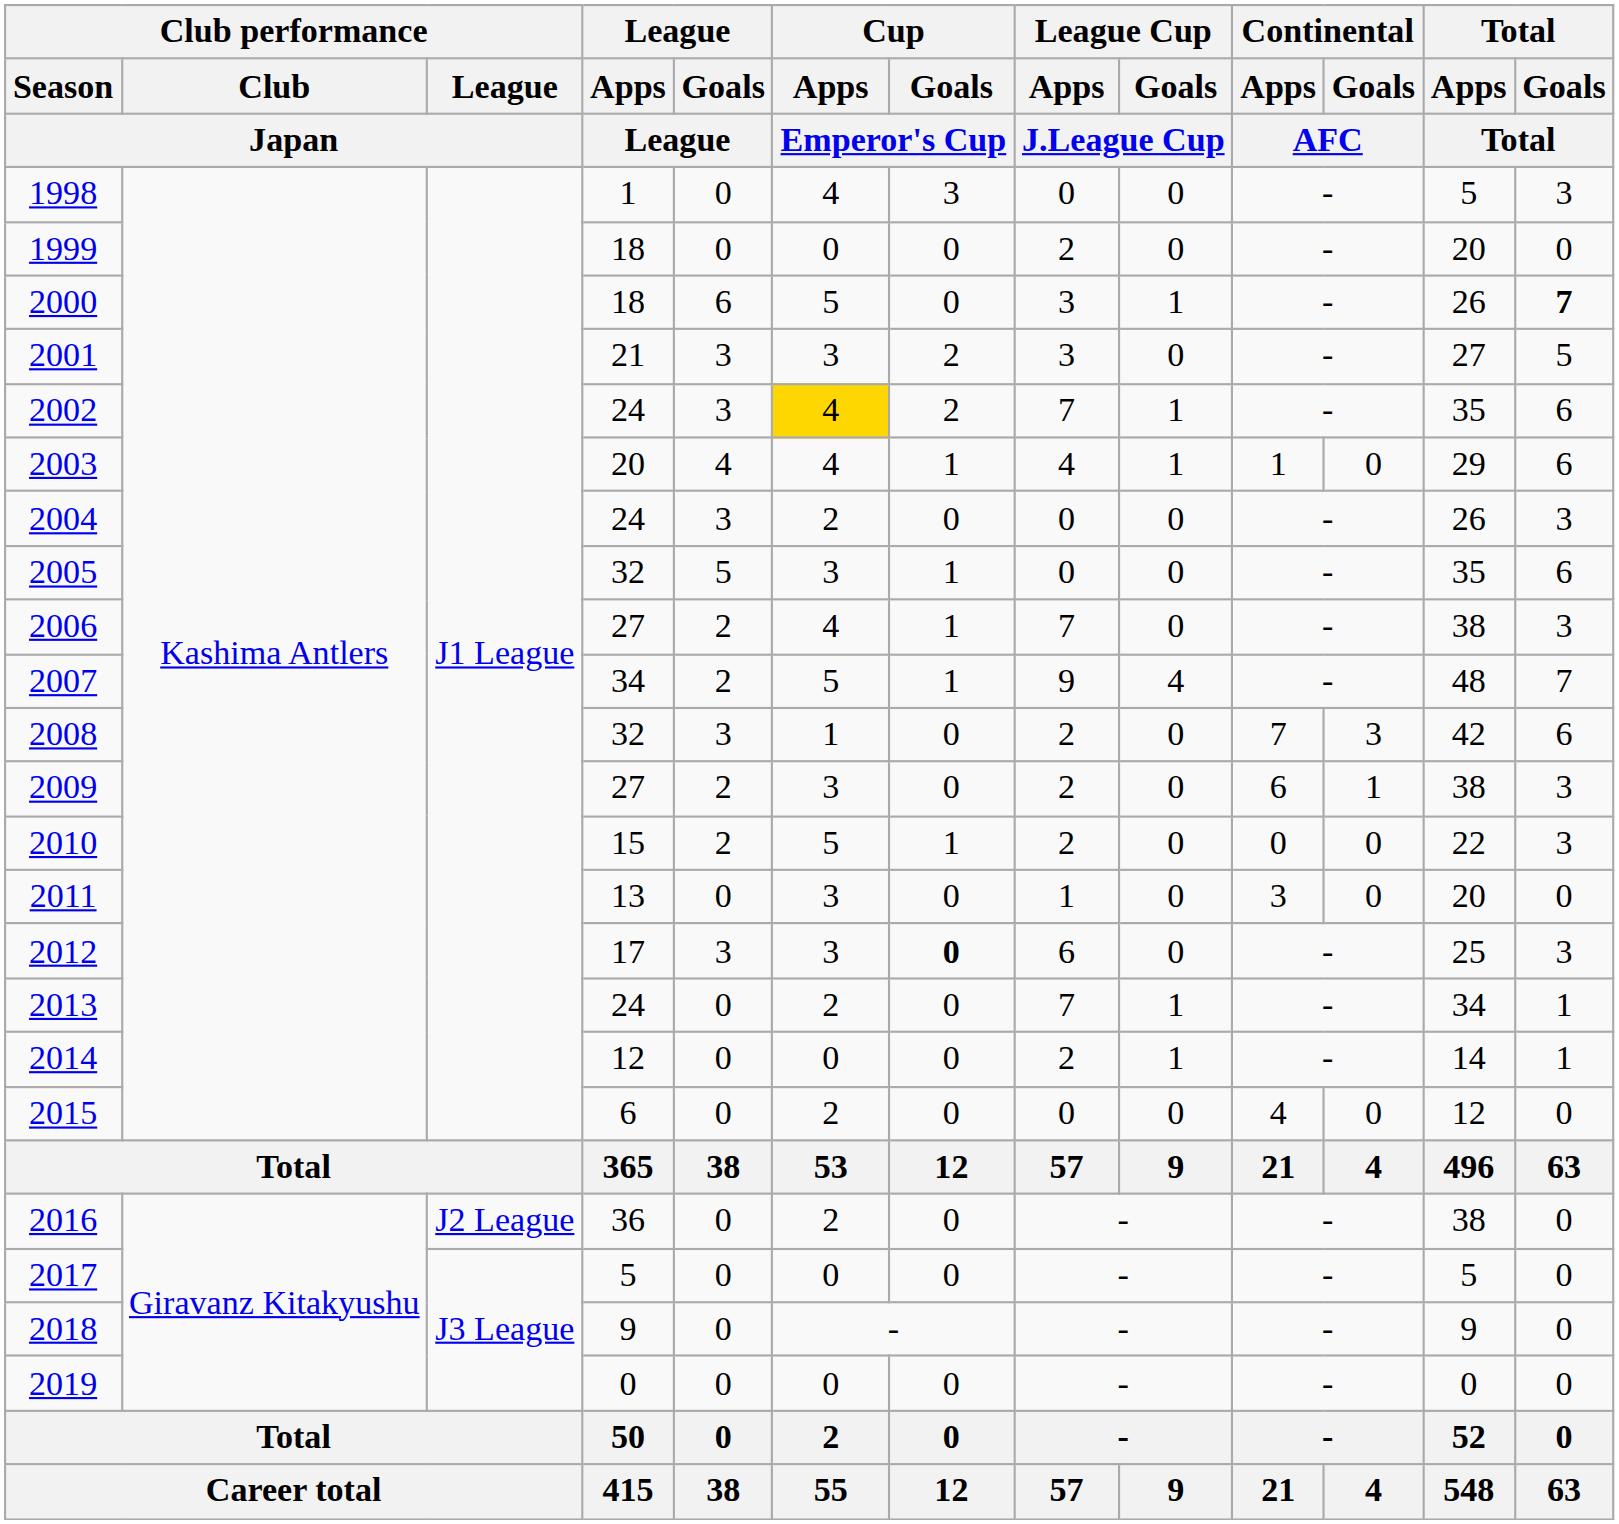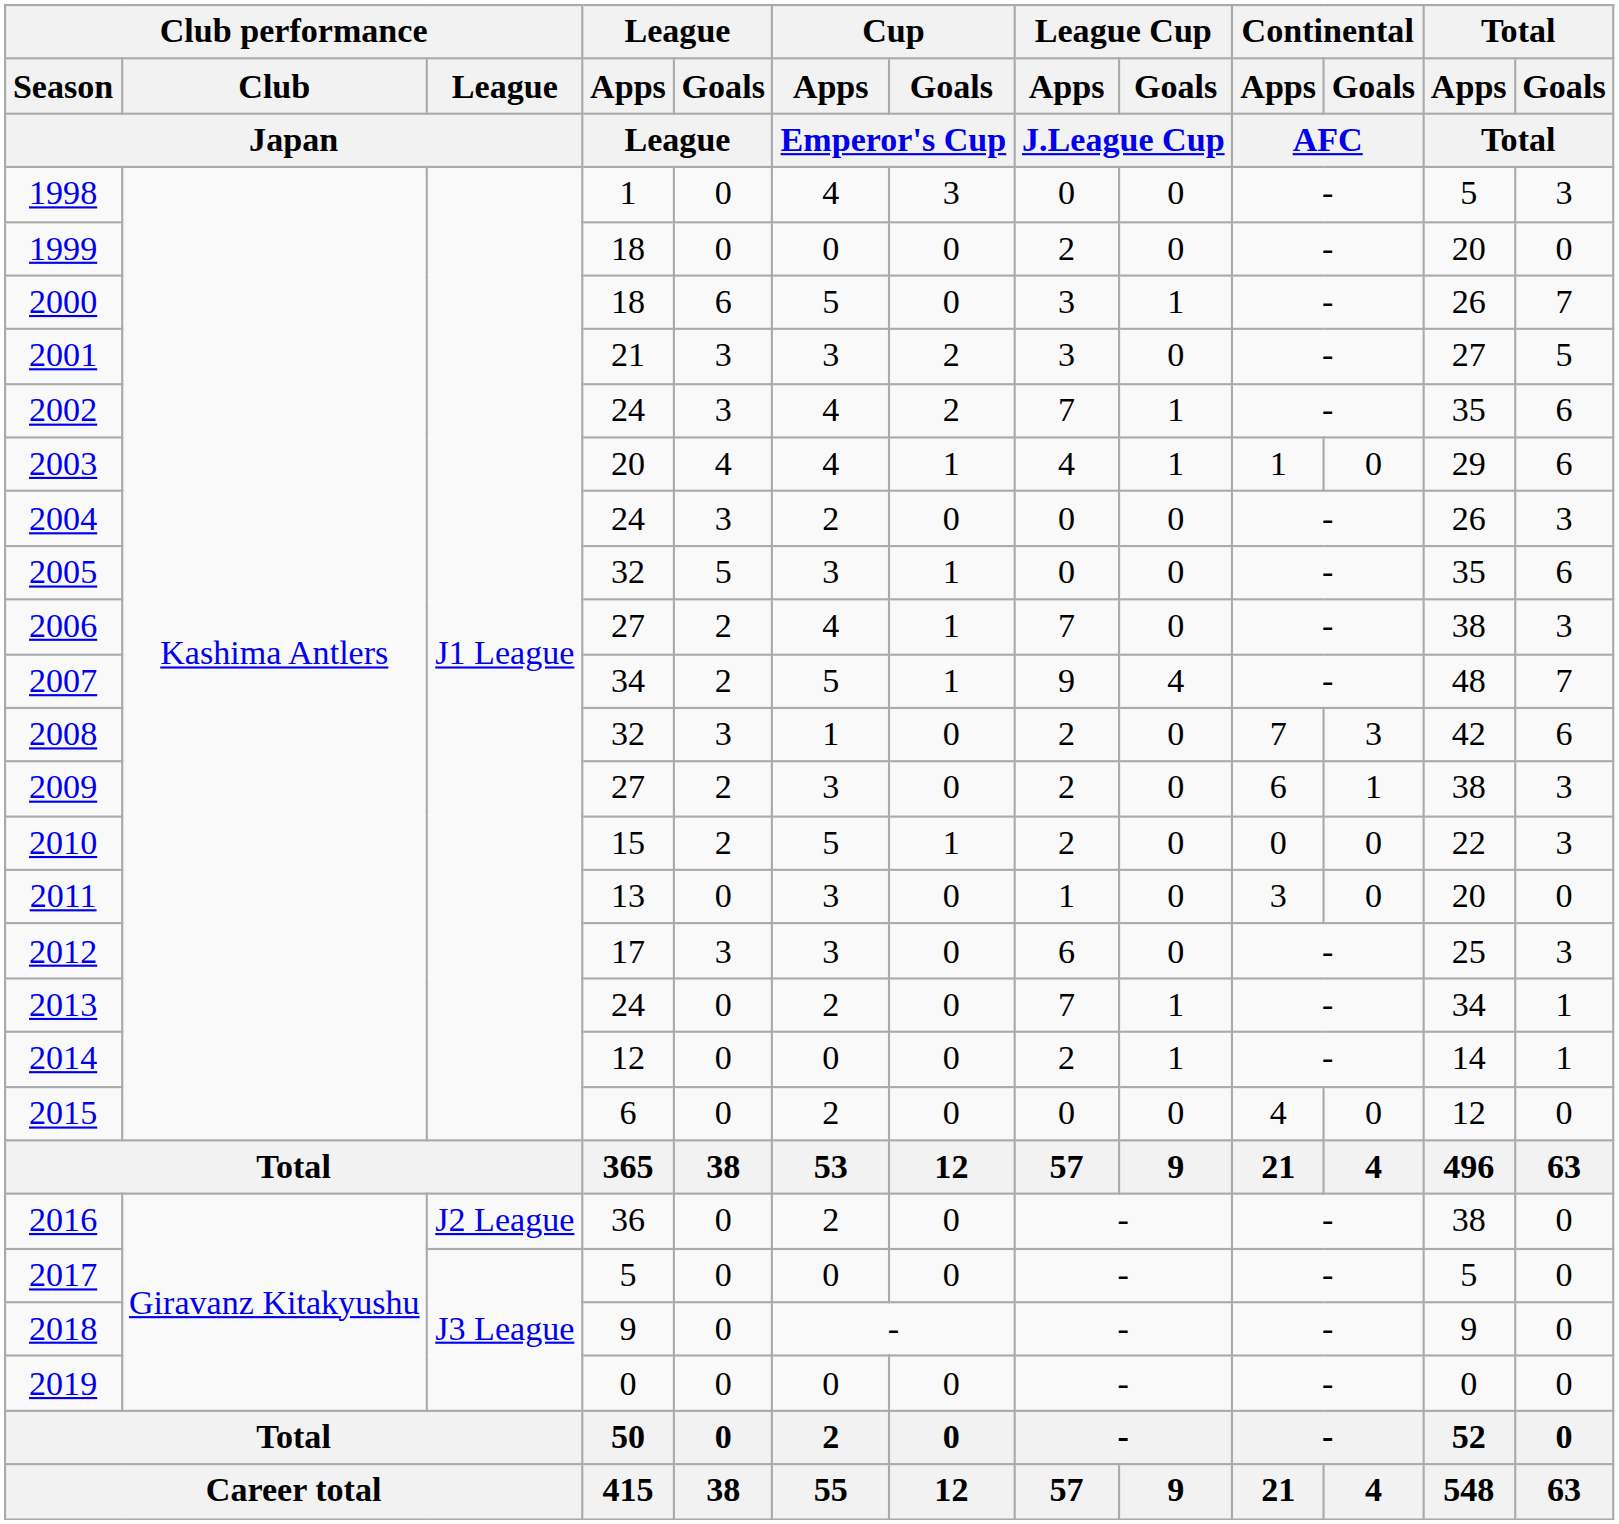(1564, 301) bold -> (1564, 301) normal
(831, 409) gold background -> (831, 409) no background
(951, 950) bold -> (951, 950) normal
